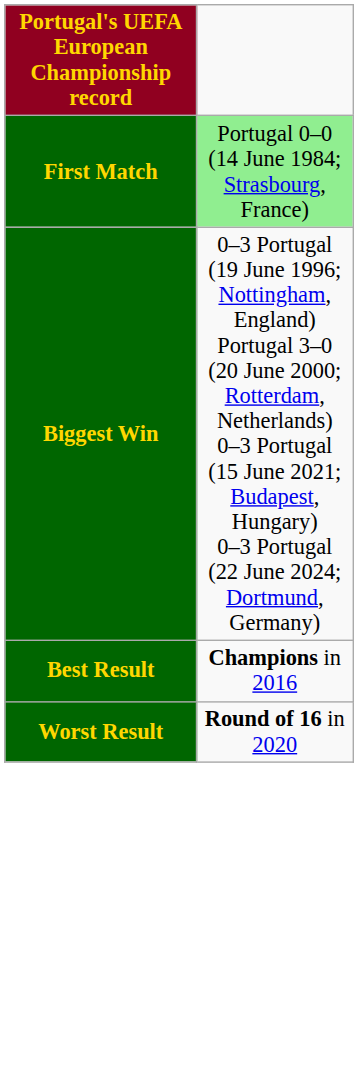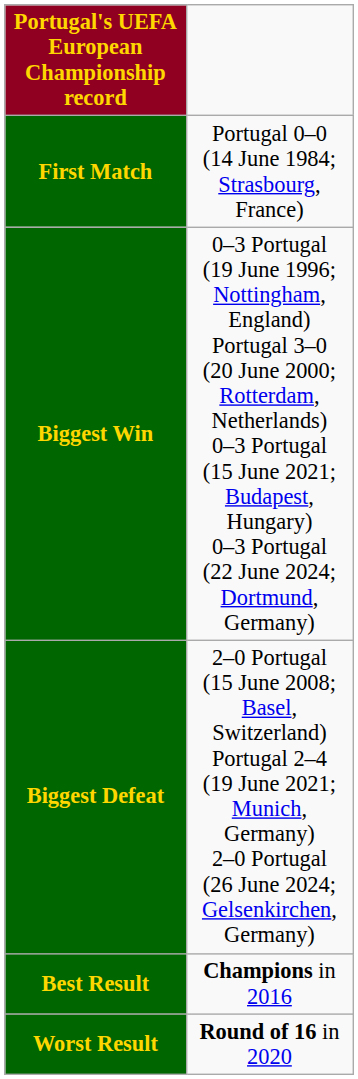(275, 171) lightgreen background -> (269, 171) no background
+ row: (95, 796)
